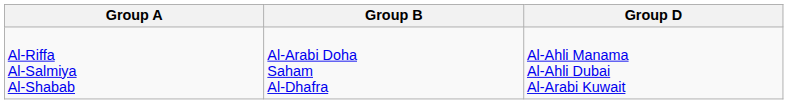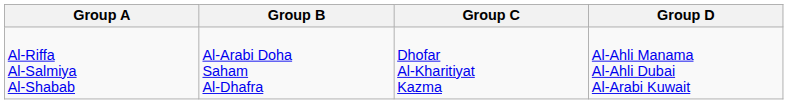+ column: (491, 15)
